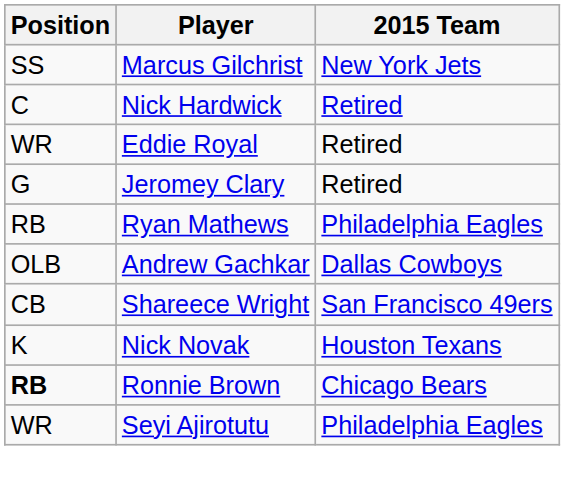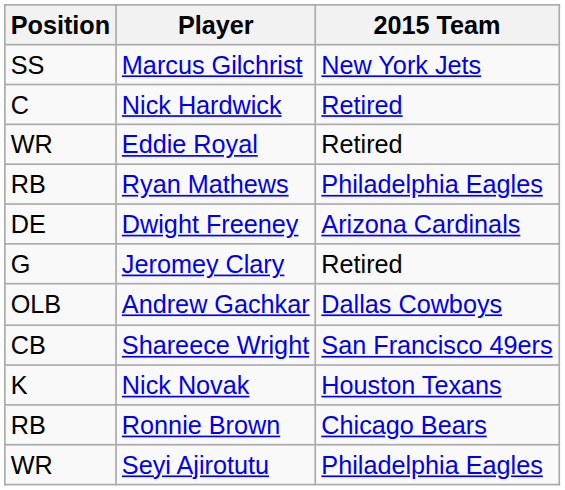rows swapped: (205, 225) <-> (203, 185)
+ row: (210, 225)
(29, 384) bold -> (28, 424) normal
